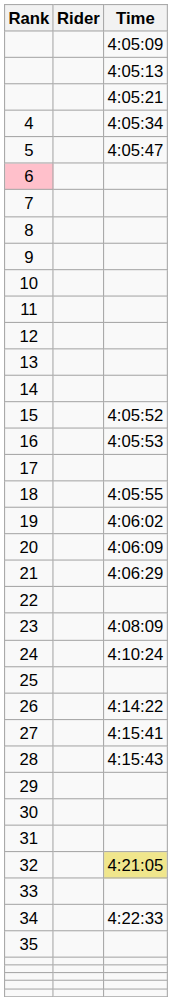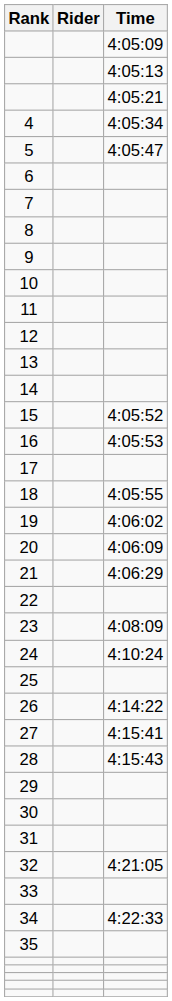(29, 177) pink background -> (29, 177) no background
(135, 865) khaki background -> (135, 865) no background
